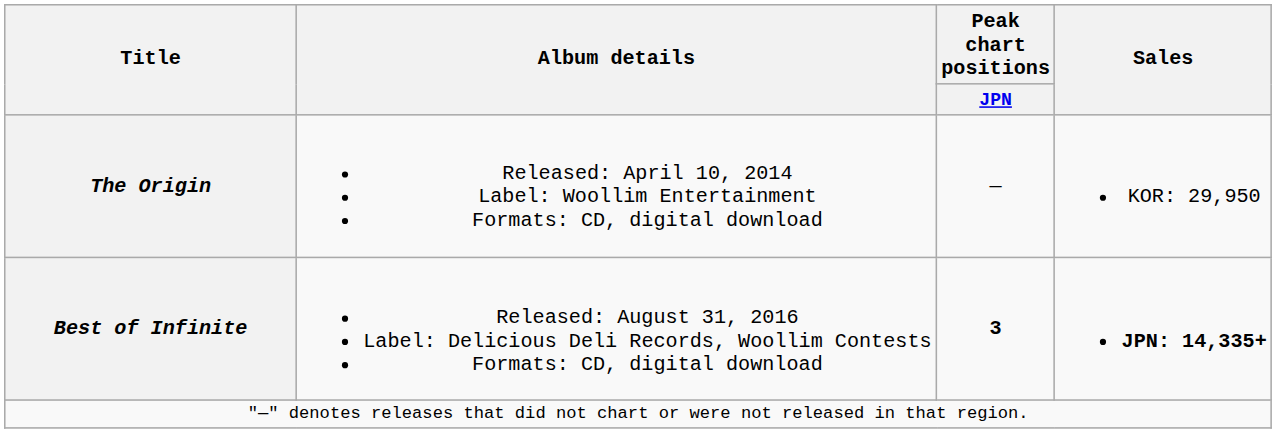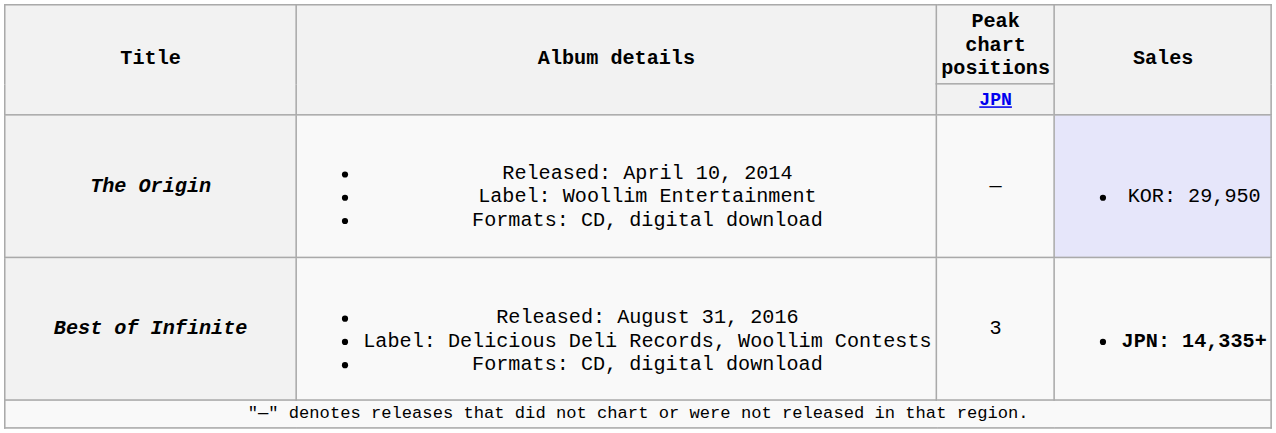(1163, 198) no background -> (1163, 198) lavender background
(996, 329) bold -> (996, 329) normal
